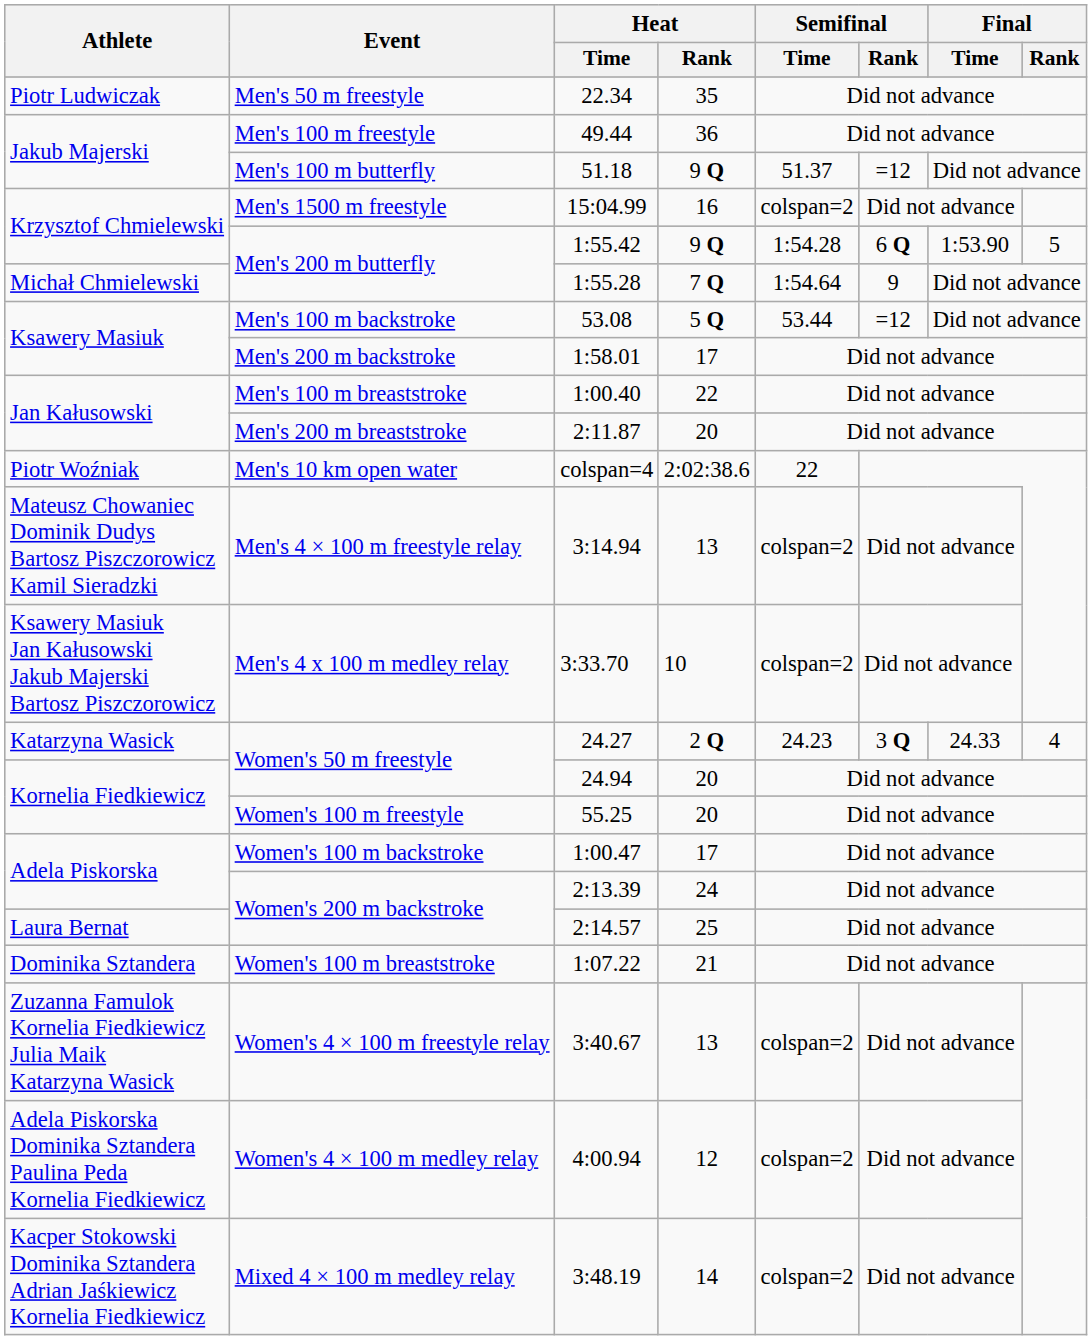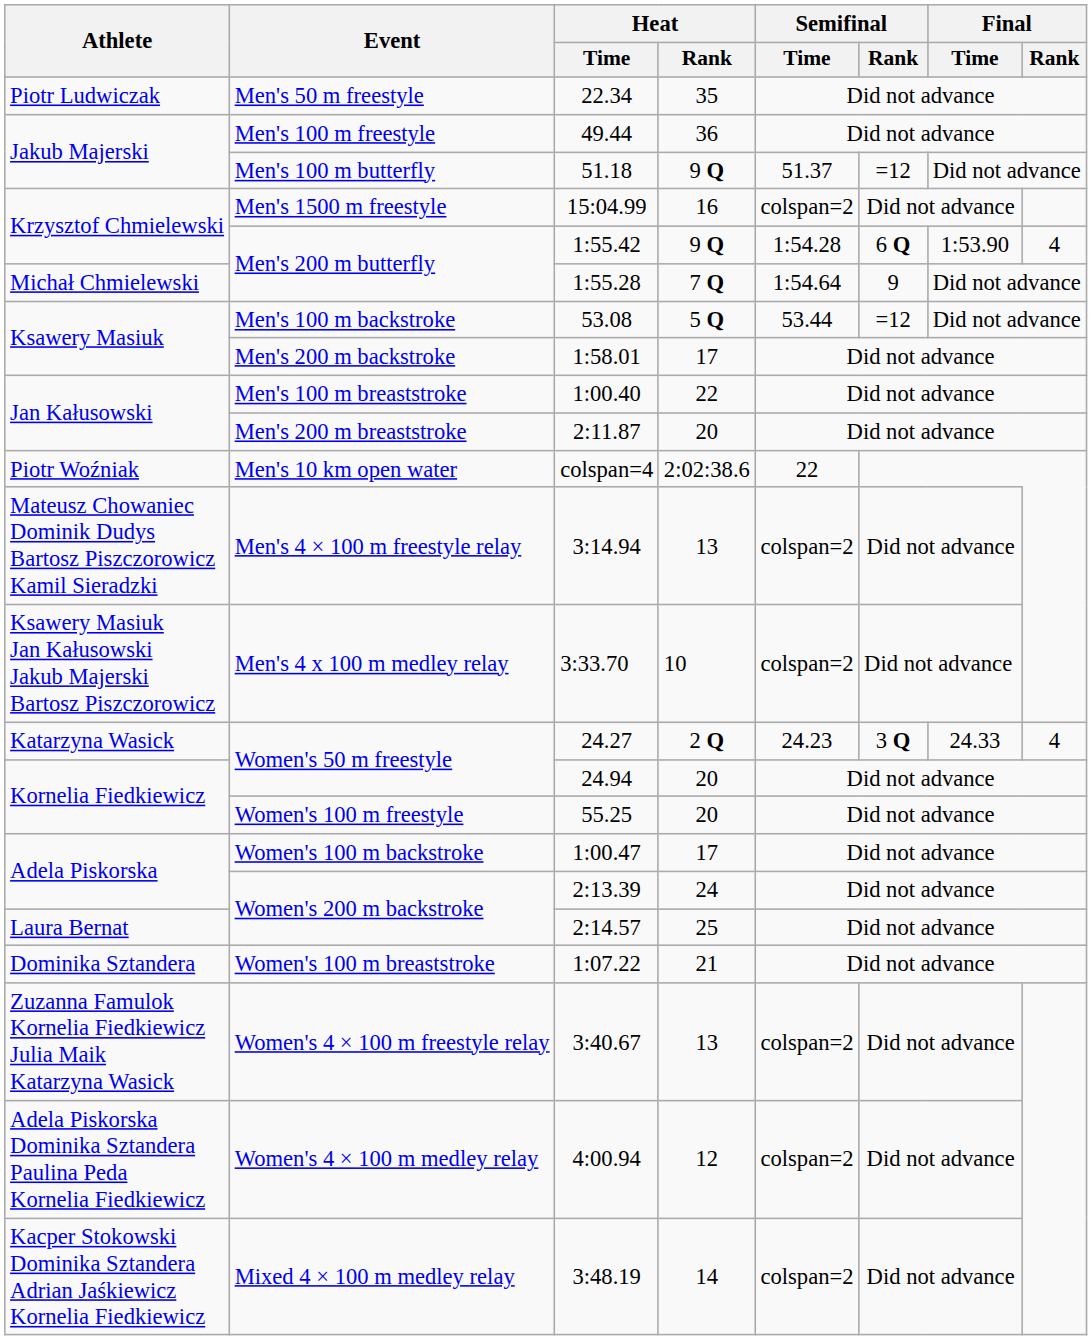(1054, 245) 5 -> (1054, 245) 4
